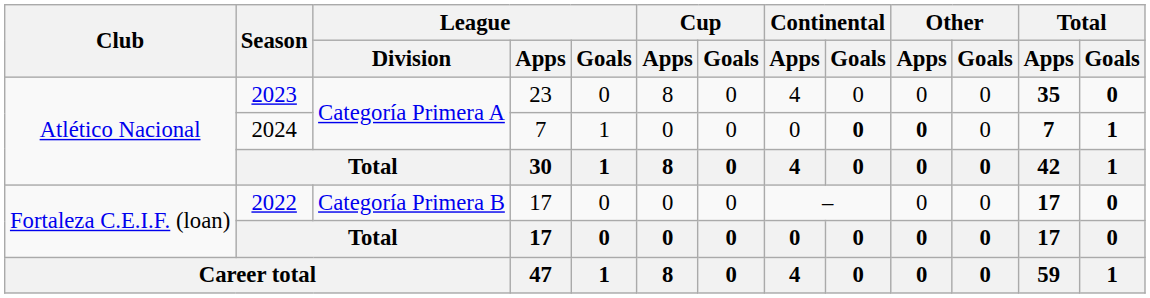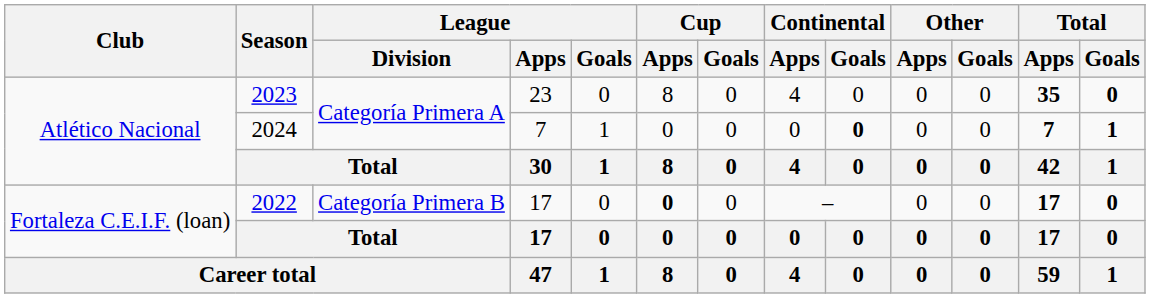(922, 130) bold -> (922, 130) normal
(668, 202) normal -> (668, 202) bold
